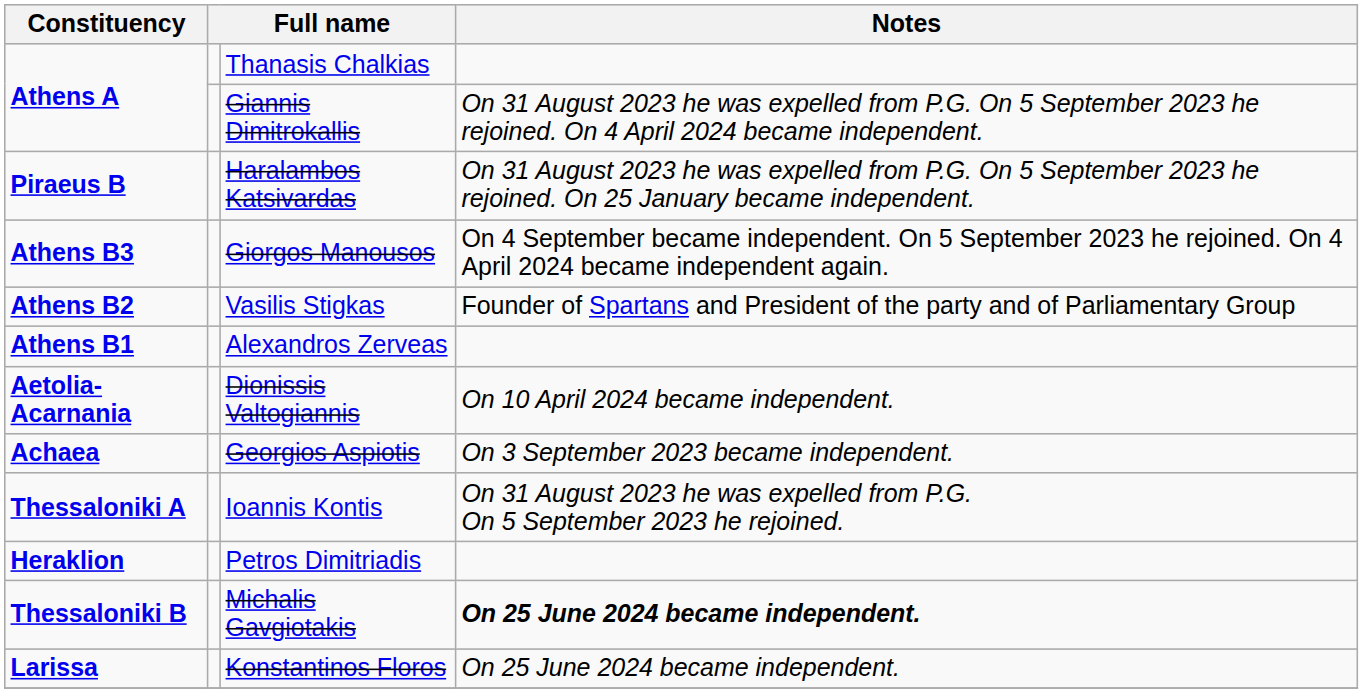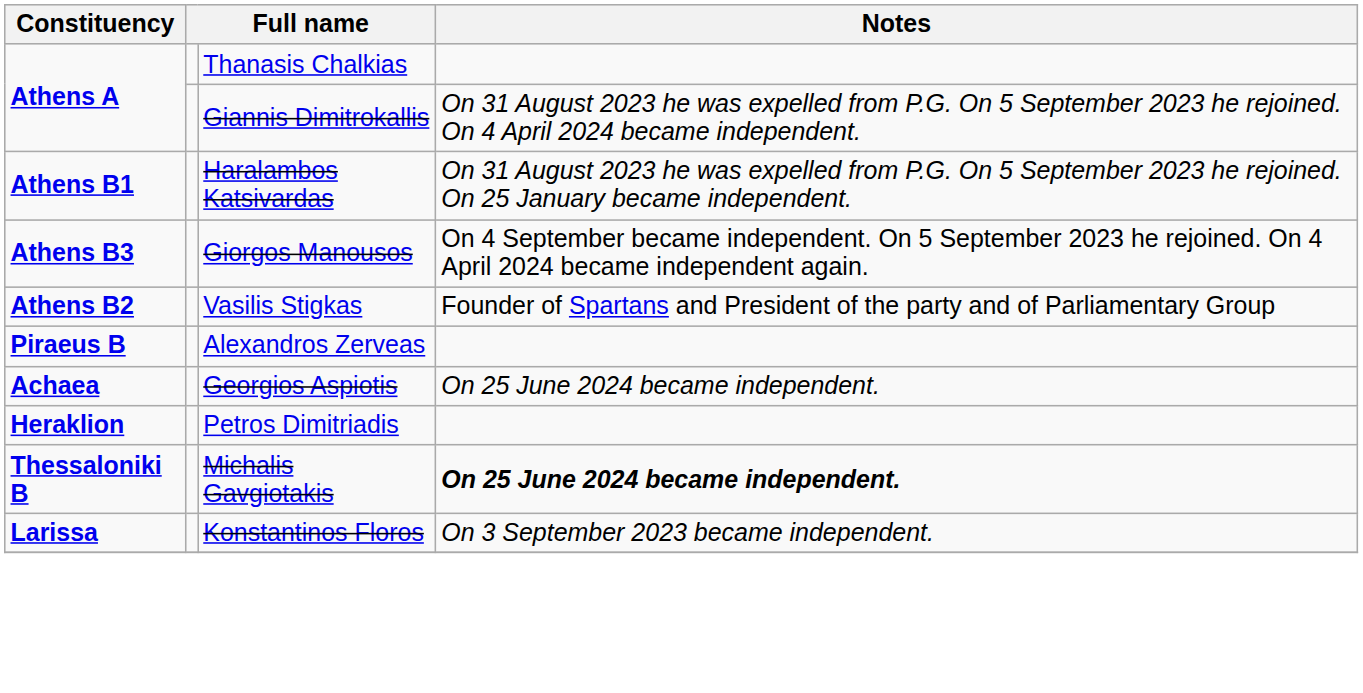(68, 185) Piraeus B -> (72, 185) Athens B1
(72, 346) Athens B1 -> (68, 346) Piraeus B
- row: (293, 399)
(708, 453) On 3 September 2023 became independent. -> (661, 385) On 25 June 2024 became independent.
- row: (304, 506)
(681, 667) On 25 June 2024 became independent. -> (688, 532) On 3 September 2023 became independent.
